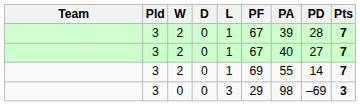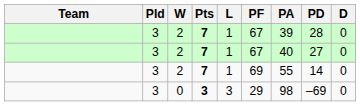columns swapped: (204, 14) <-> (343, 14)
